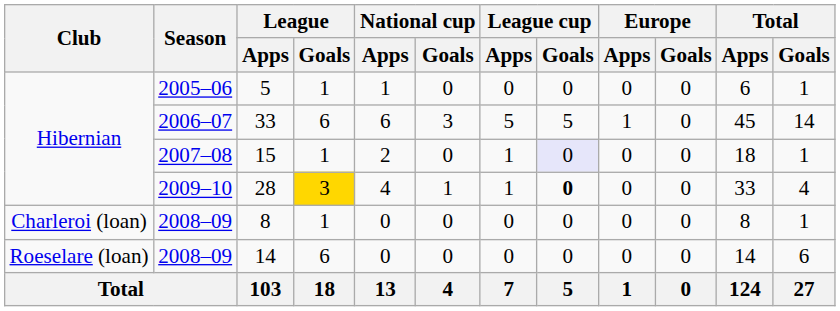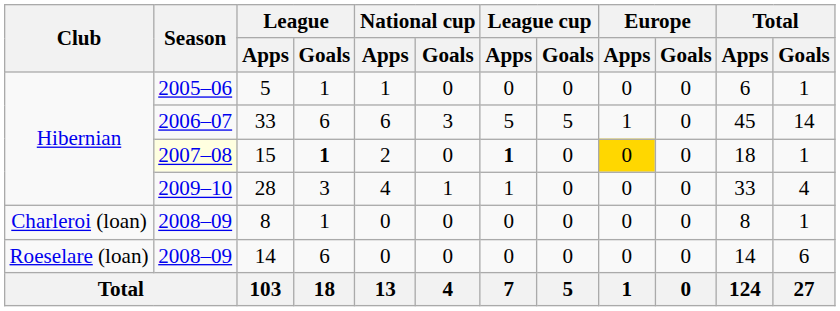(195, 155) no background -> (195, 155) lightyellow background
(324, 155) normal -> (324, 155) bold
(509, 155) normal -> (509, 155) bold
(568, 155) lavender background -> (568, 155) no background
(627, 155) no background -> (627, 155) gold background
(324, 188) gold background -> (324, 188) no background
(568, 188) bold -> (568, 188) normal
